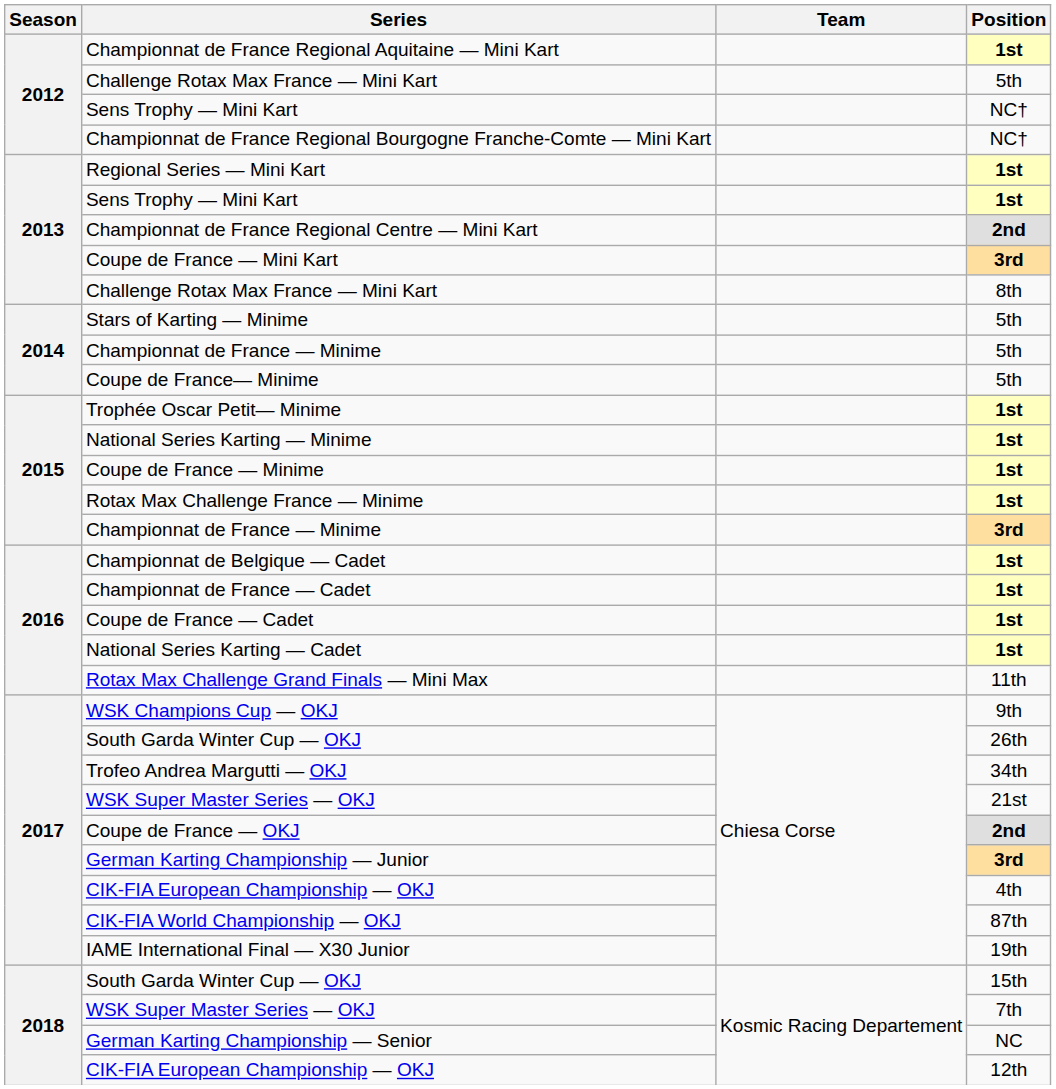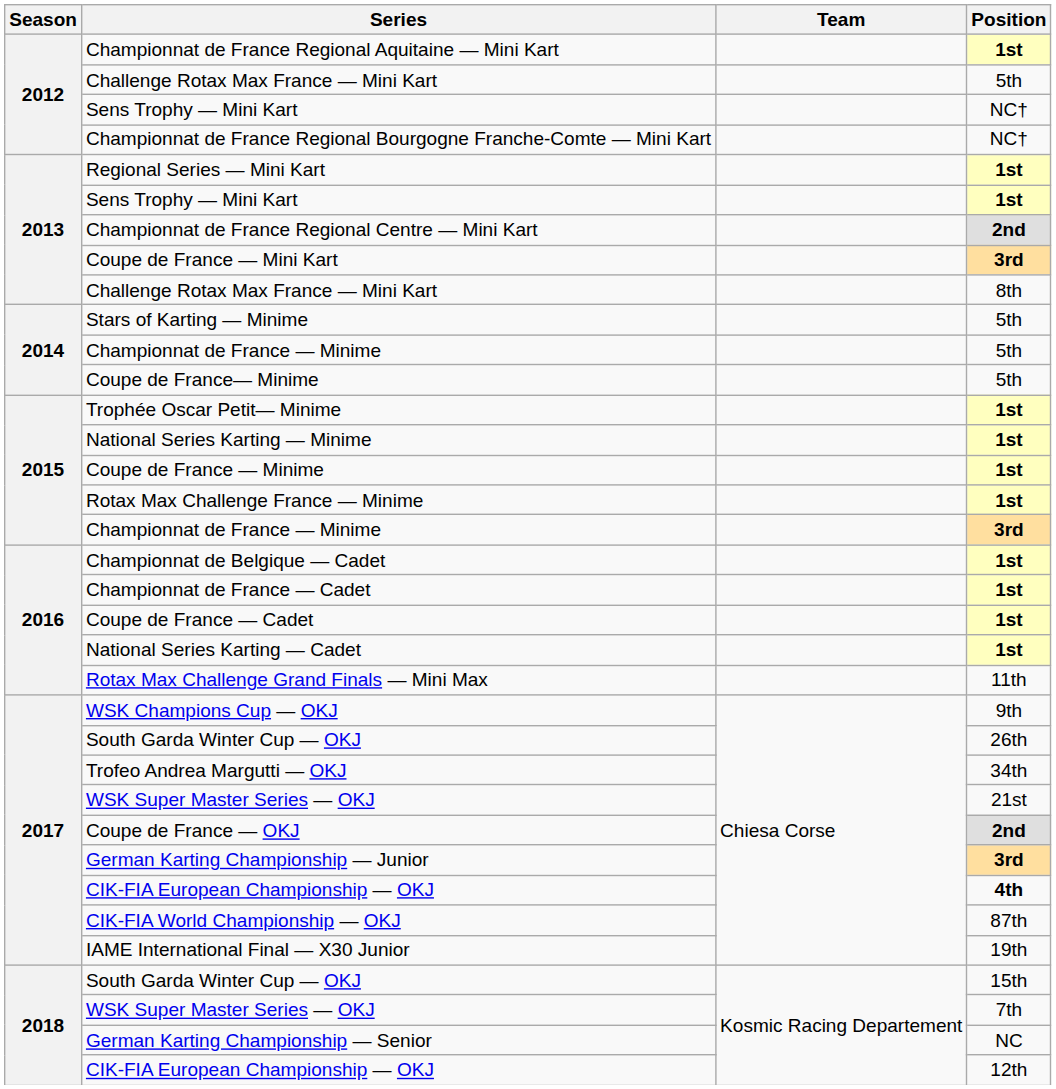(1009, 890) normal -> (1009, 890) bold
